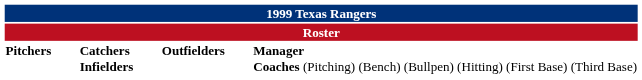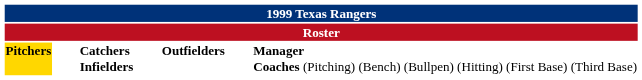(28, 51) no background -> (28, 51) gold background
